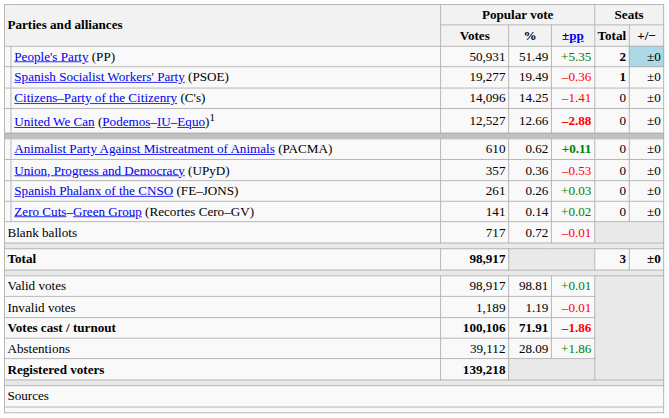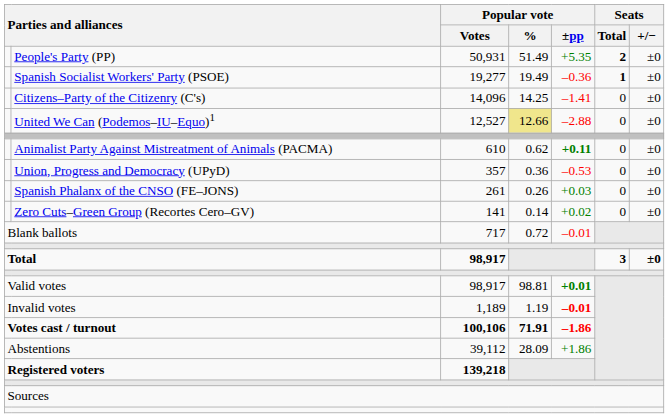(654, 56) lightblue background -> (654, 56) no background
(534, 120) no background -> (534, 120) khaki background
(577, 120) bold -> (577, 120) normal
(576, 286) normal -> (576, 286) bold
(577, 307) normal -> (577, 307) bold
